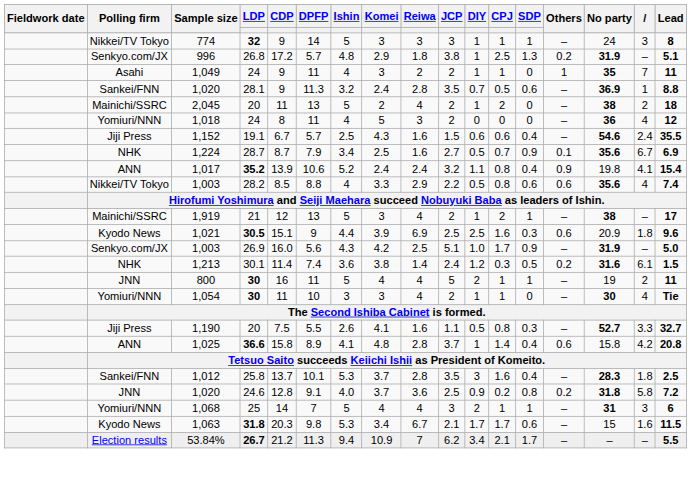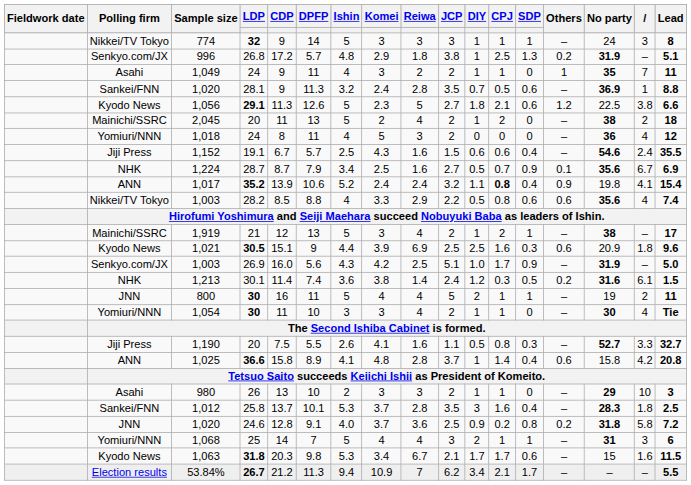+ row: (206, 105)
(502, 169) normal -> (502, 185) bold
+ row: (206, 393)
